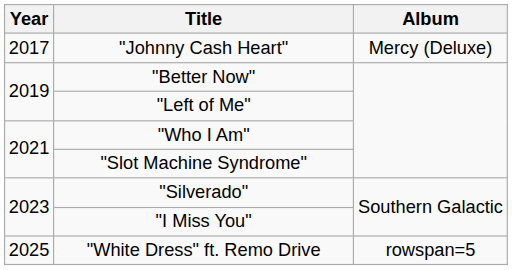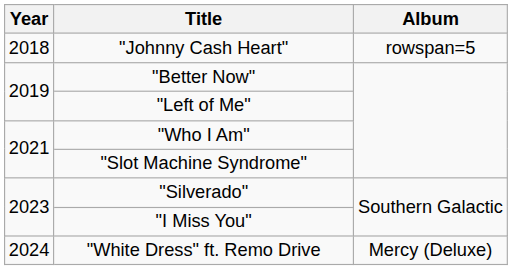(29, 47) 2017 -> (29, 47) 2018
(431, 47) Mercy (Deluxe) -> (431, 47) rowspan=5
(29, 250) 2025 -> (29, 250) 2024
(431, 250) rowspan=5 -> (431, 250) Mercy (Deluxe)
